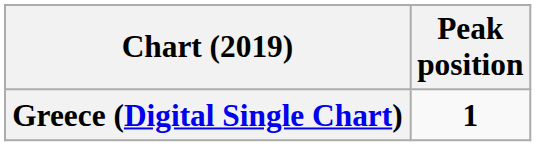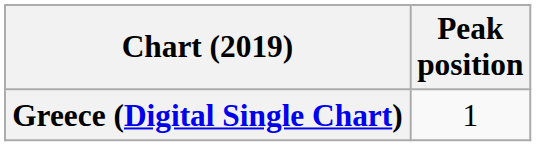(470, 114) bold -> (470, 114) normal
